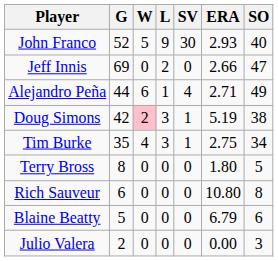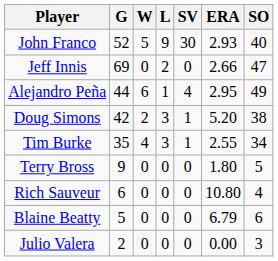(223, 92) 2.71 -> (223, 92) 2.95
(145, 117) pink background -> (145, 117) no background
(223, 117) 5.19 -> (223, 117) 5.20
(223, 142) 2.75 -> (223, 142) 2.55
(121, 167) 8 -> (121, 167) 9
(259, 192) 8 -> (259, 192) 4
